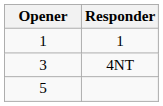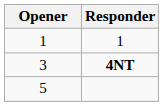(120, 64) normal -> (120, 64) bold
